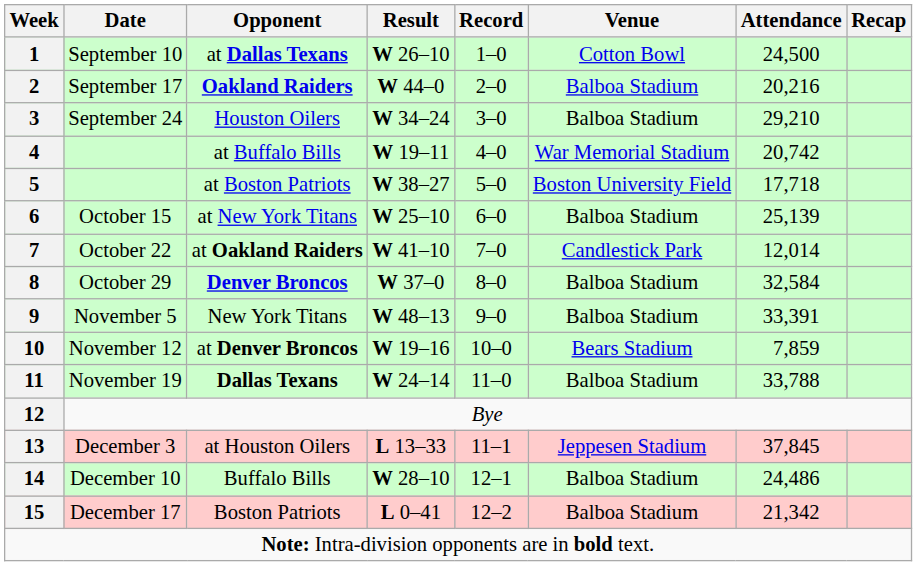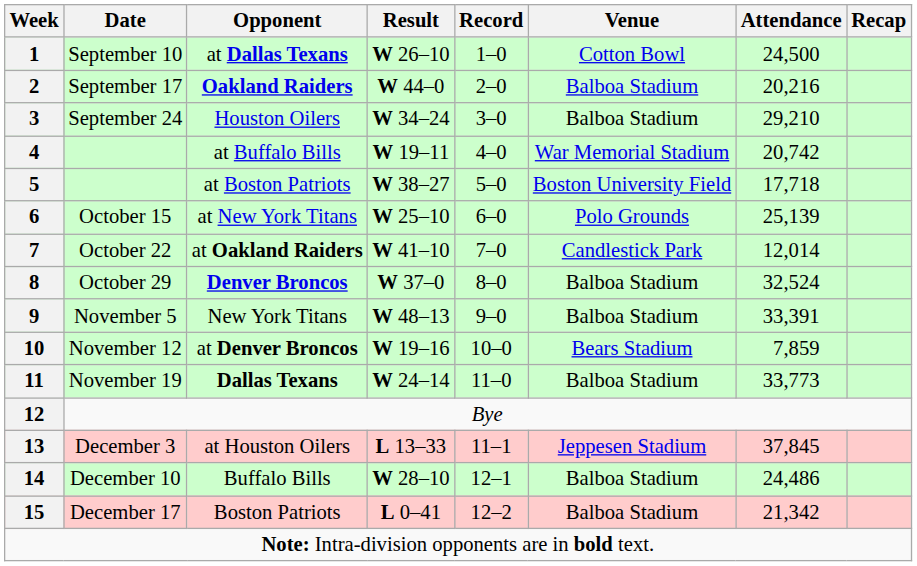(632, 217) Balboa Stadium -> (632, 217) Polo Grounds
(791, 282) 32,584 -> (791, 282) 32,524
(791, 380) 33,788 -> (791, 380) 33,773
